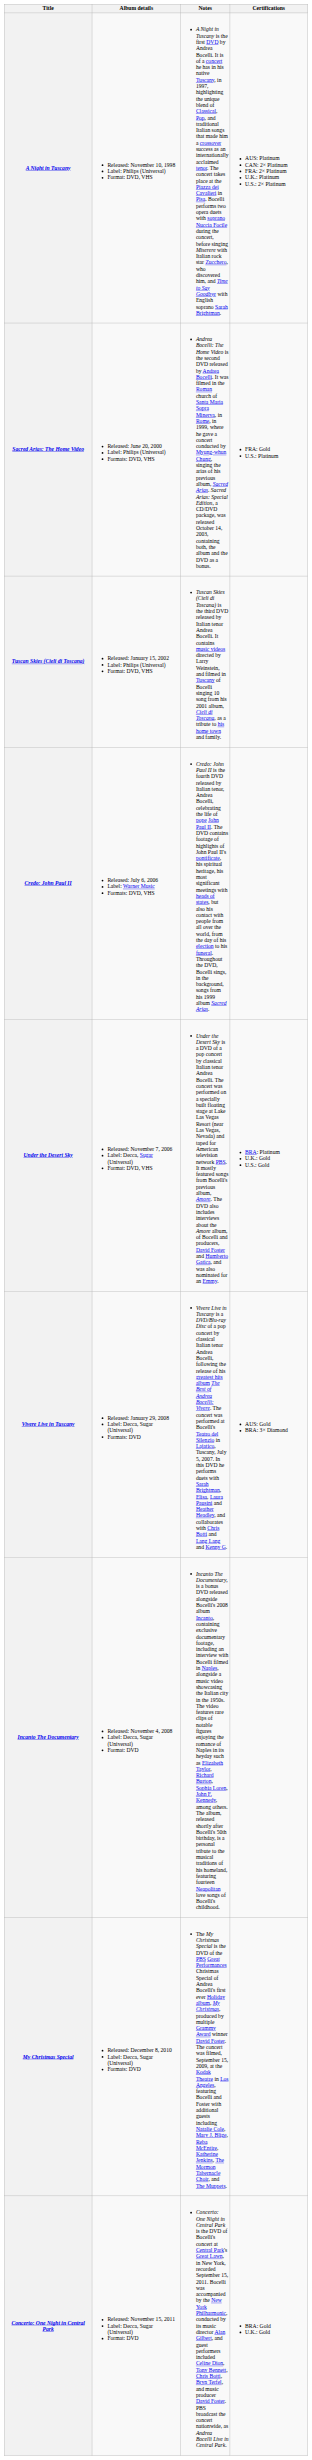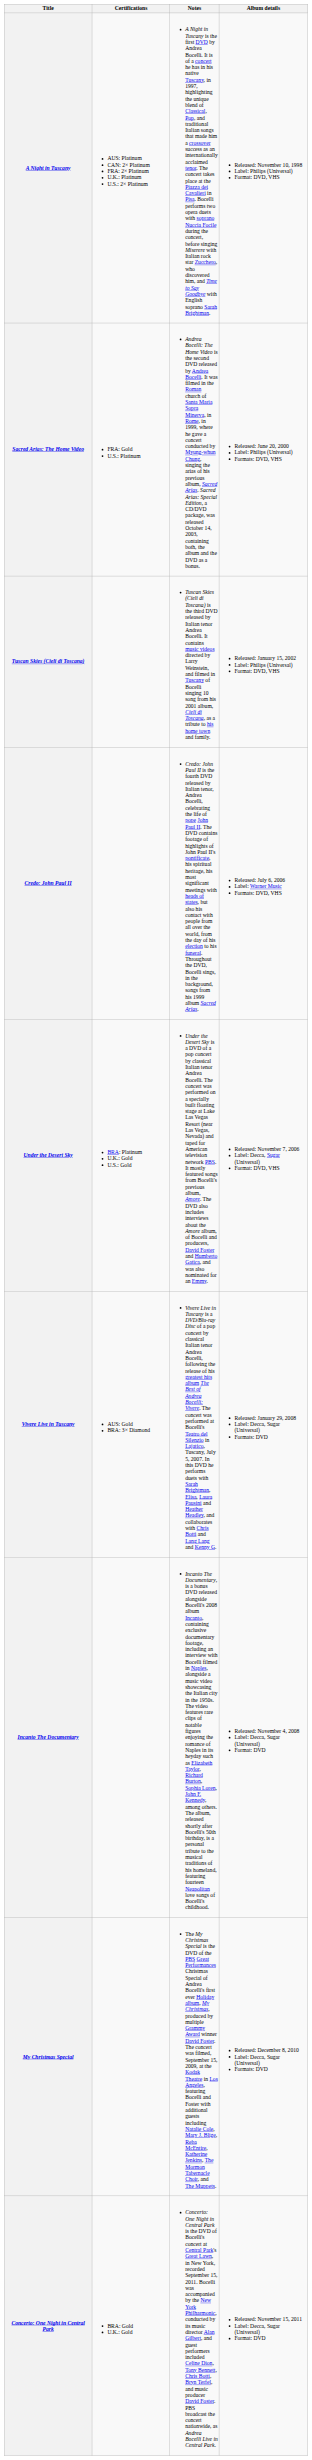columns swapped: (136, 8) <-> (269, 8)
